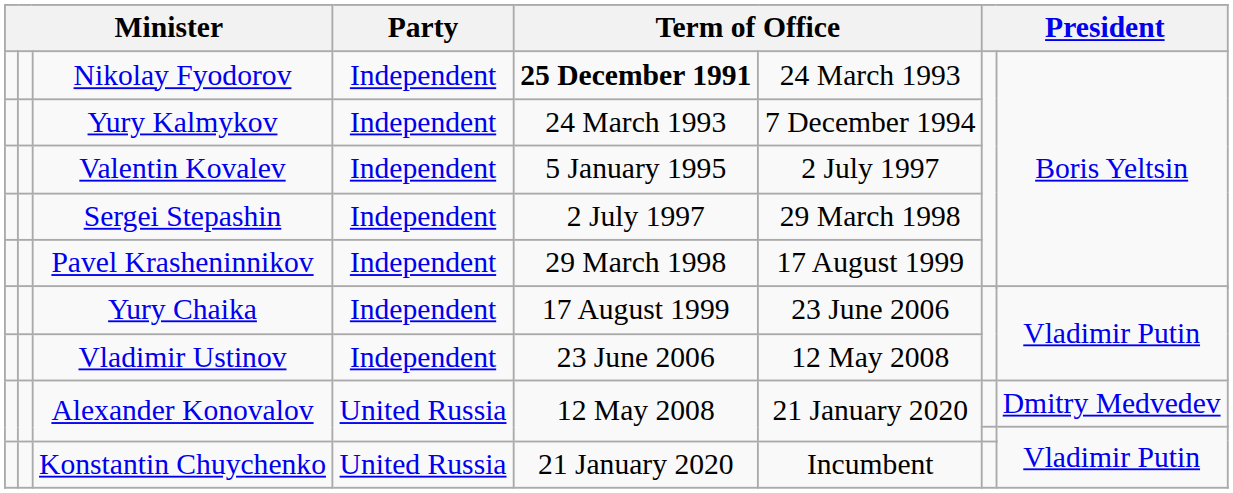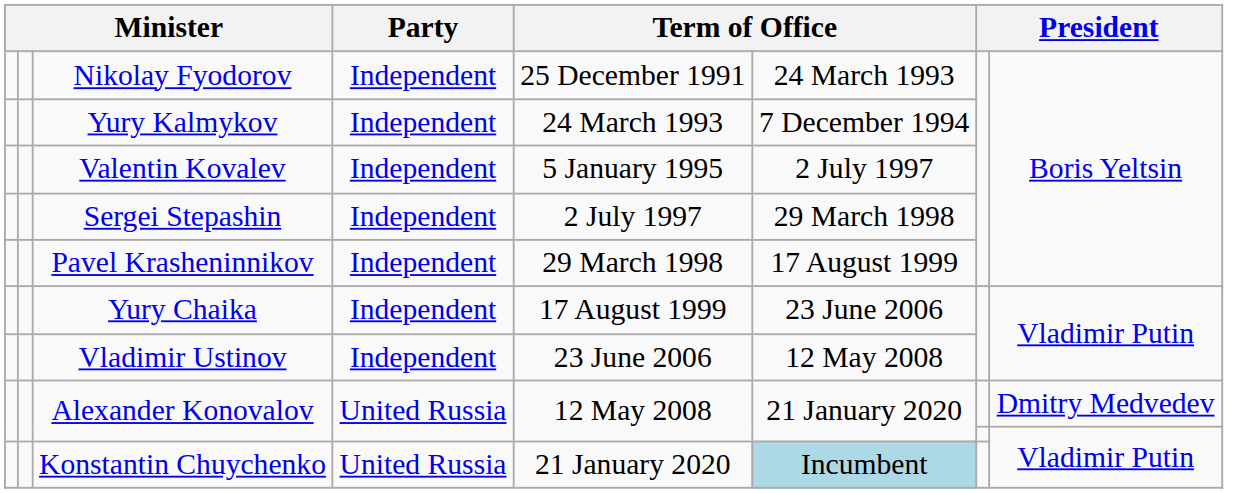(636, 74) bold -> (633, 74) normal
(870, 464) no background -> (864, 464) lightblue background
